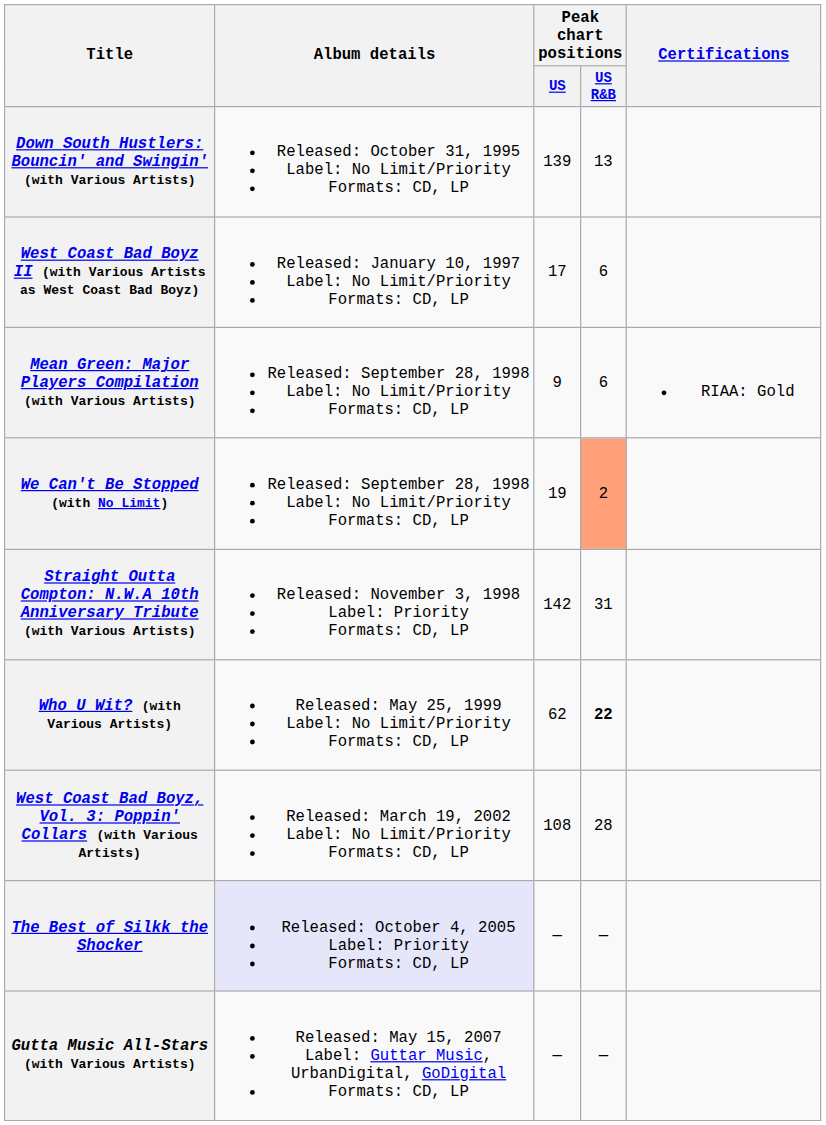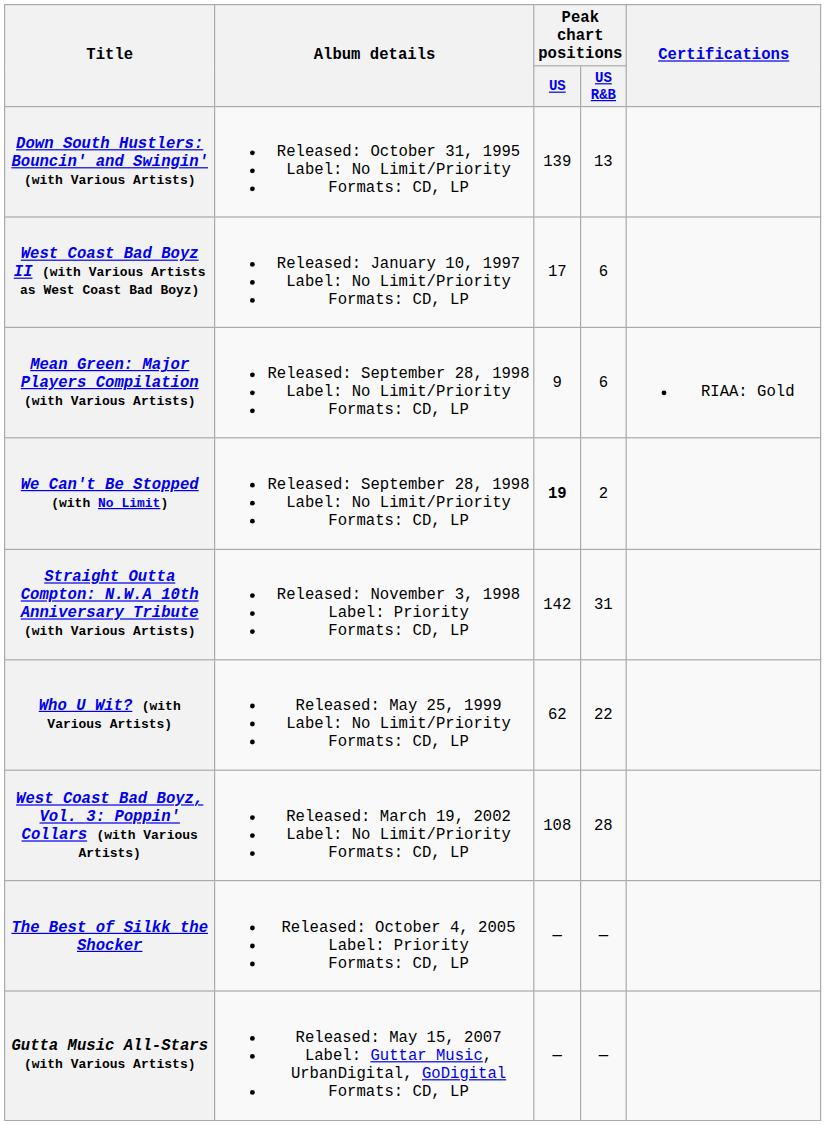(557, 494) normal -> (557, 494) bold
(603, 494) lightsalmon background -> (603, 494) no background
(603, 715) bold -> (603, 715) normal
(375, 945) lavender background -> (375, 945) no background
